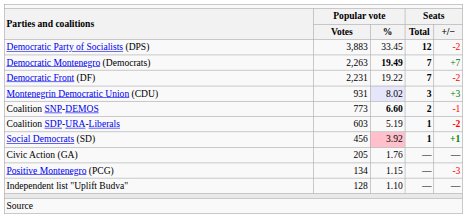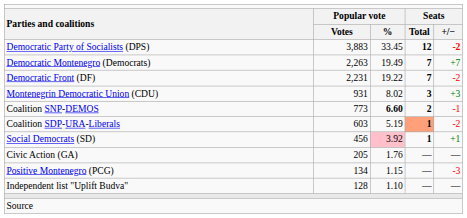(456, 47) normal -> (456, 47) bold
(392, 62) bold -> (392, 62) normal
(394, 93) lavender background -> (394, 93) no background
(429, 124) no background -> (429, 124) lightsalmon background
(456, 124) bold -> (456, 124) normal
(455, 139) bold -> (455, 139) normal
